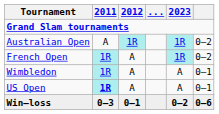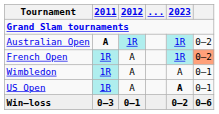(105, 42) normal -> (105, 42) bold
(204, 57) no background -> (204, 57) lightsalmon background
(105, 87) bold -> (105, 87) normal
(180, 87) normal -> (180, 87) bold
